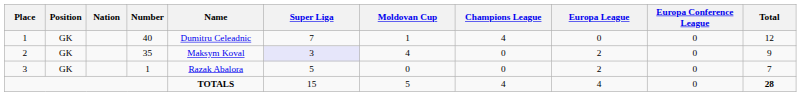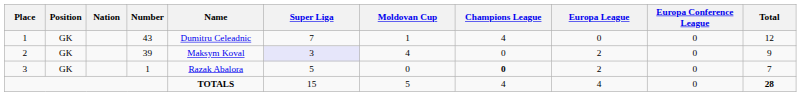(147, 38) 40 -> (147, 38) 43
(147, 53) 35 -> (147, 53) 39
(503, 69) normal -> (503, 69) bold
